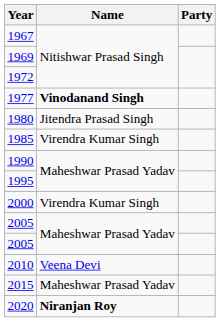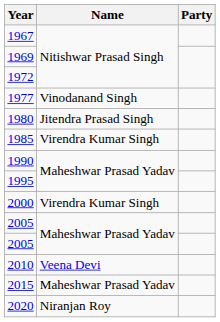(92, 98) bold -> (88, 98) normal
(78, 306) bold -> (75, 306) normal
